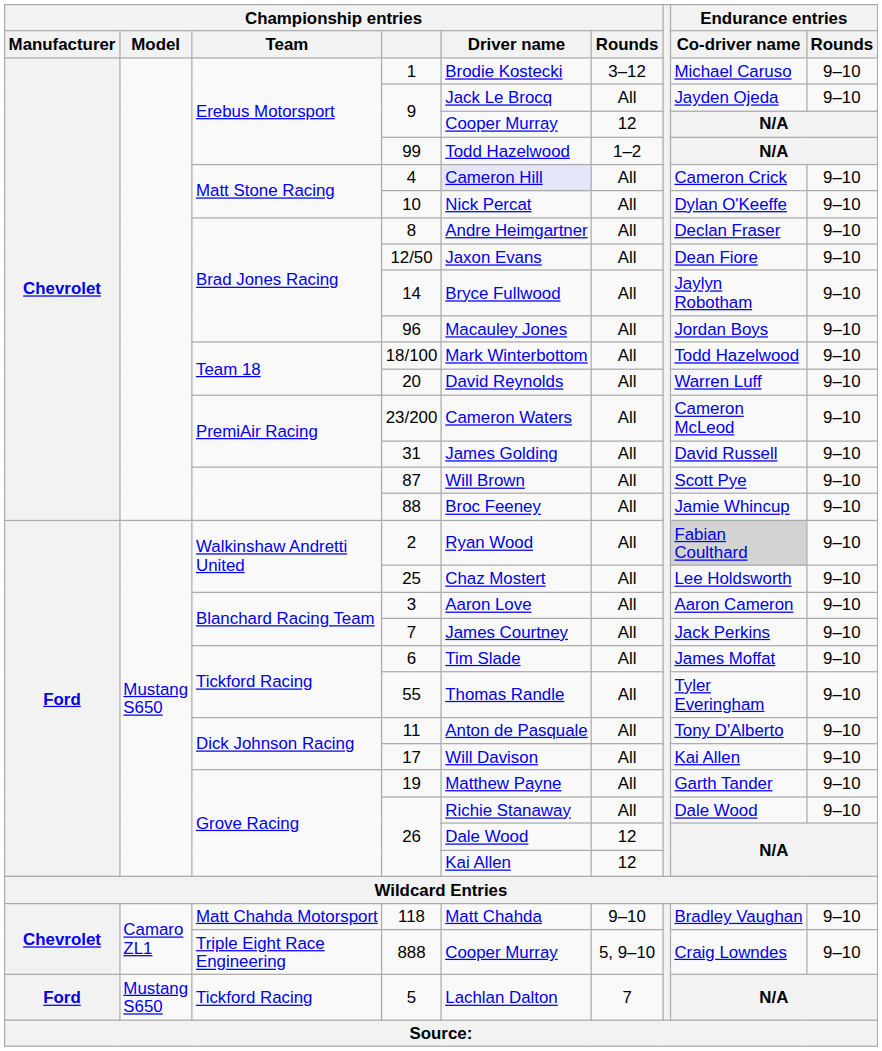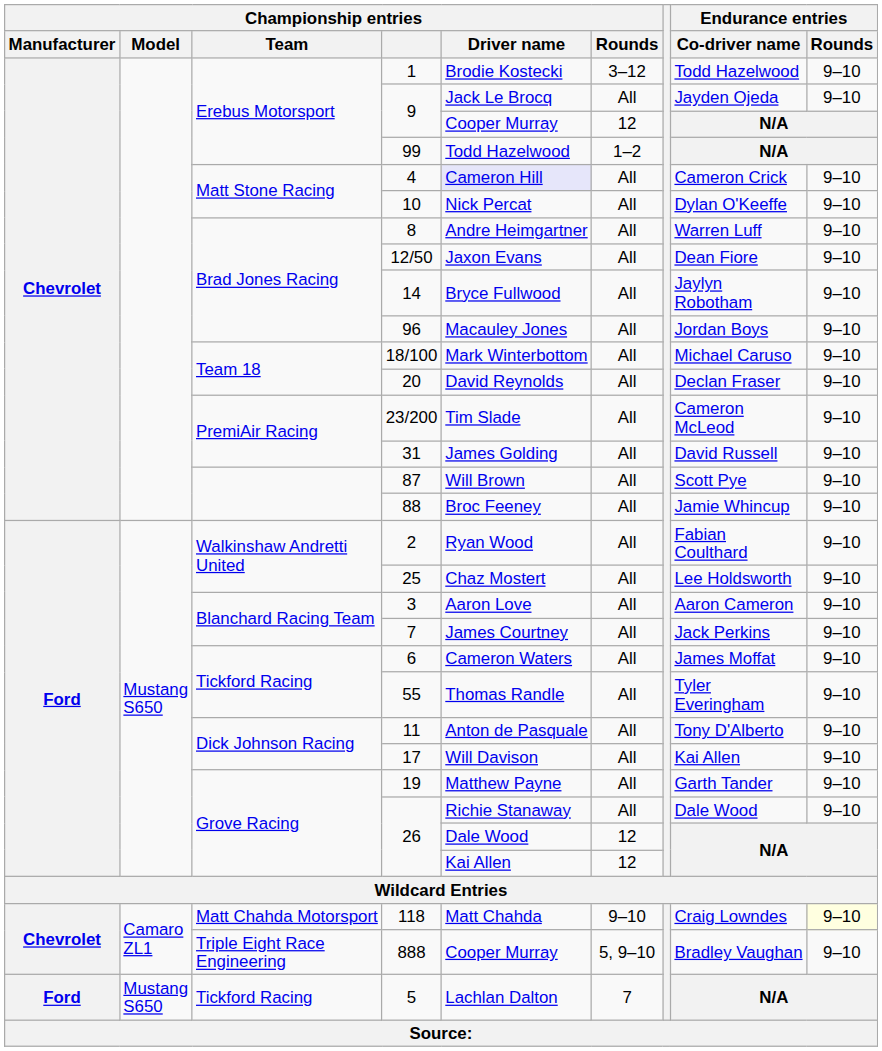(733, 71) Michael Caruso -> (737, 71) Todd Hazelwood
(727, 230) Declan Fraser -> (718, 230) Warren Luff
(737, 355) Todd Hazelwood -> (733, 355) Michael Caruso
(718, 382) Warren Luff -> (727, 382) Declan Fraser
(509, 418) Cameron Waters -> (483, 418) Tim Slade
(711, 542) lightgrey background -> (711, 542) no background
(483, 658) Tim Slade -> (509, 658) Cameron Waters
(738, 916) Bradley Vaughan -> (731, 916) Craig Lowndes
(842, 916) no background -> (842, 916) lightyellow background
(731, 952) Craig Lowndes -> (738, 952) Bradley Vaughan
